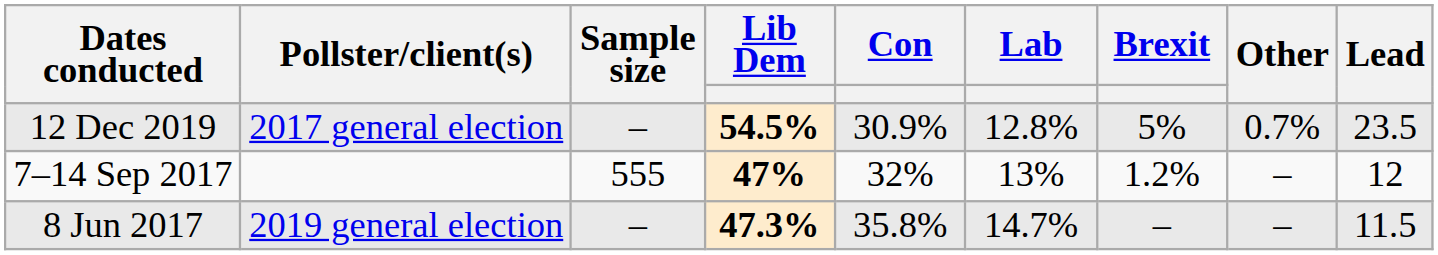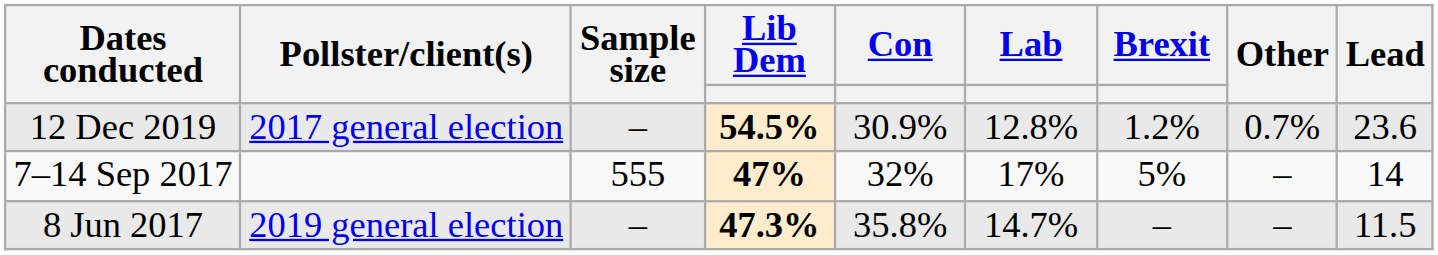(1162, 126) 5% -> (1162, 126) 1.2%
(1385, 126) 23.5 -> (1385, 126) 23.6
(1031, 175) 13% -> (1031, 175) 17%
(1162, 175) 1.2% -> (1162, 175) 5%
(1385, 175) 12 -> (1385, 175) 14
